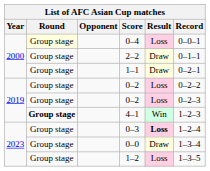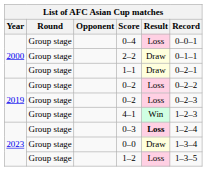(52, 41) lightyellow background -> (50, 41) no background
(52, 115) bold -> (50, 115) normal
